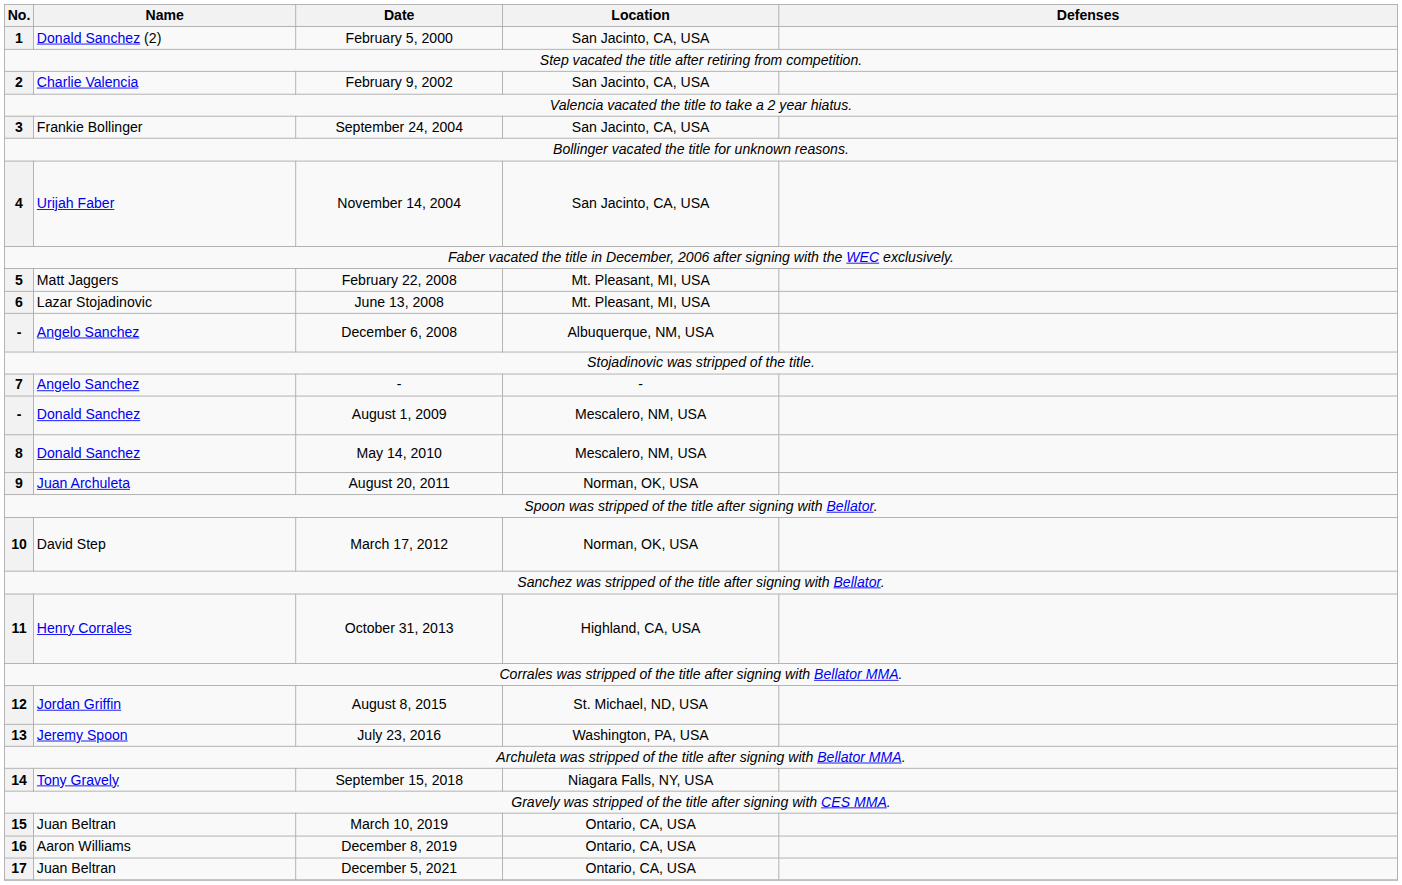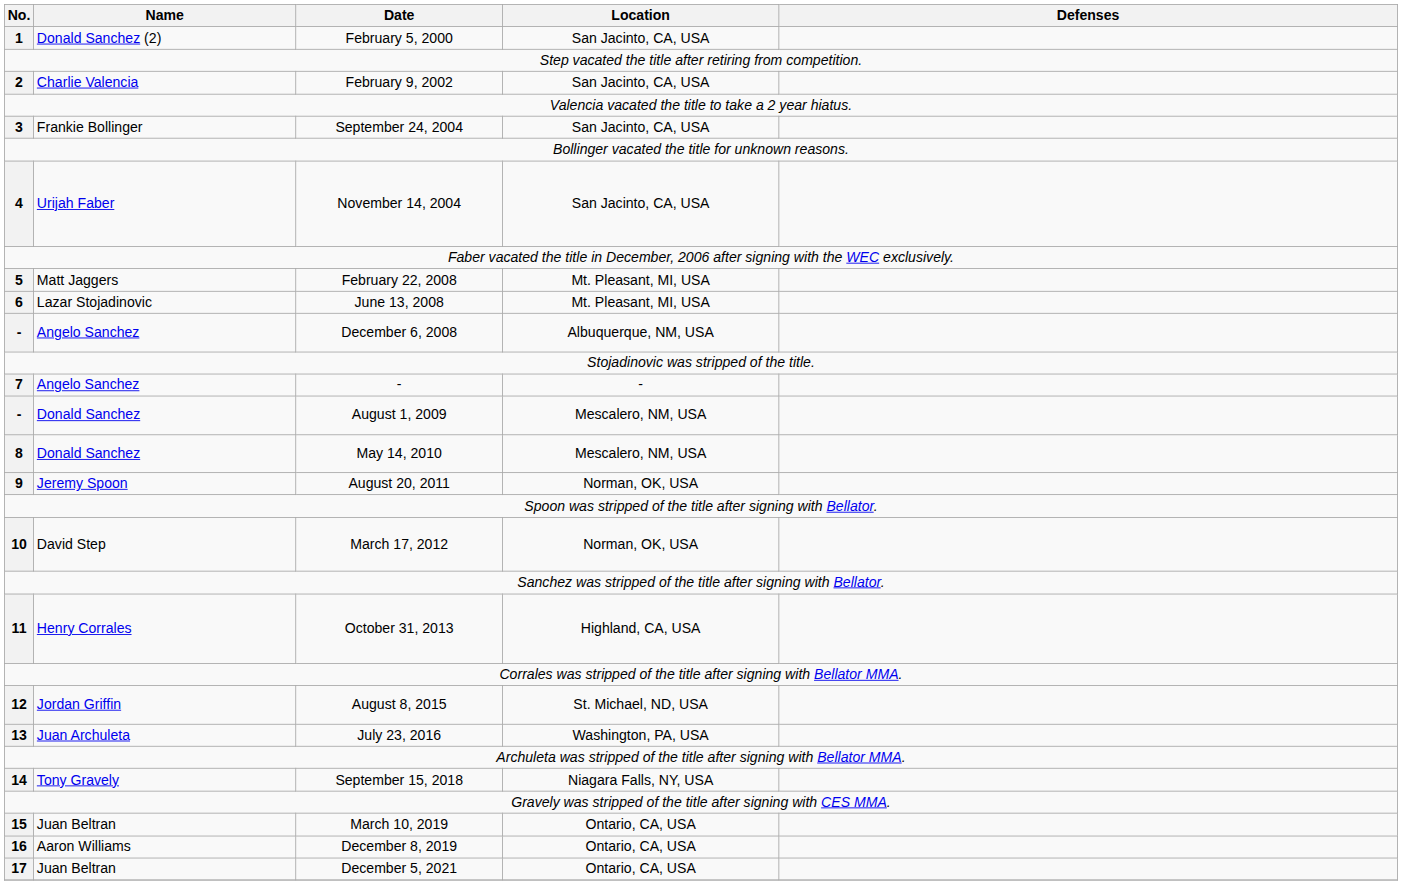(83, 483) Juan Archuleta -> (82, 483) Jeremy Spoon
(82, 735) Jeremy Spoon -> (83, 735) Juan Archuleta
